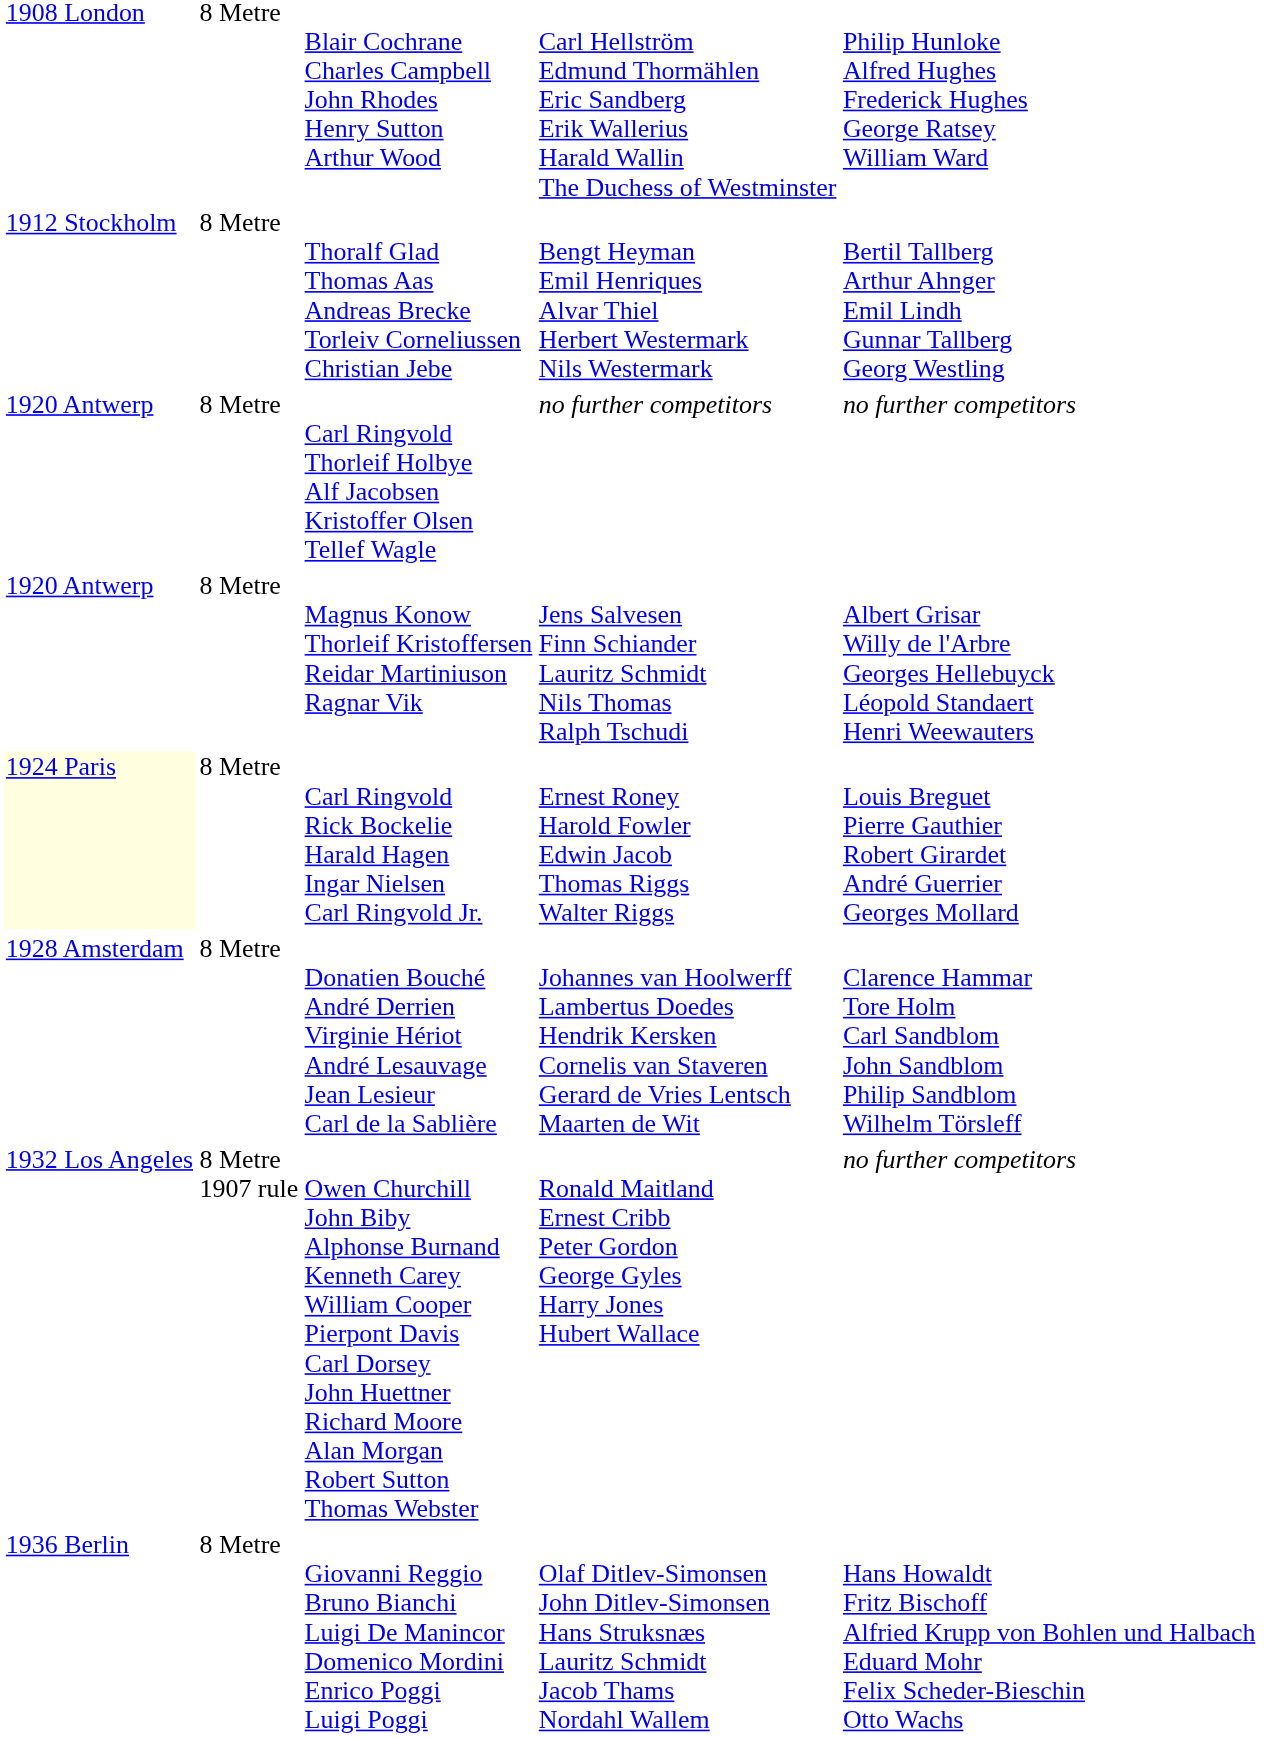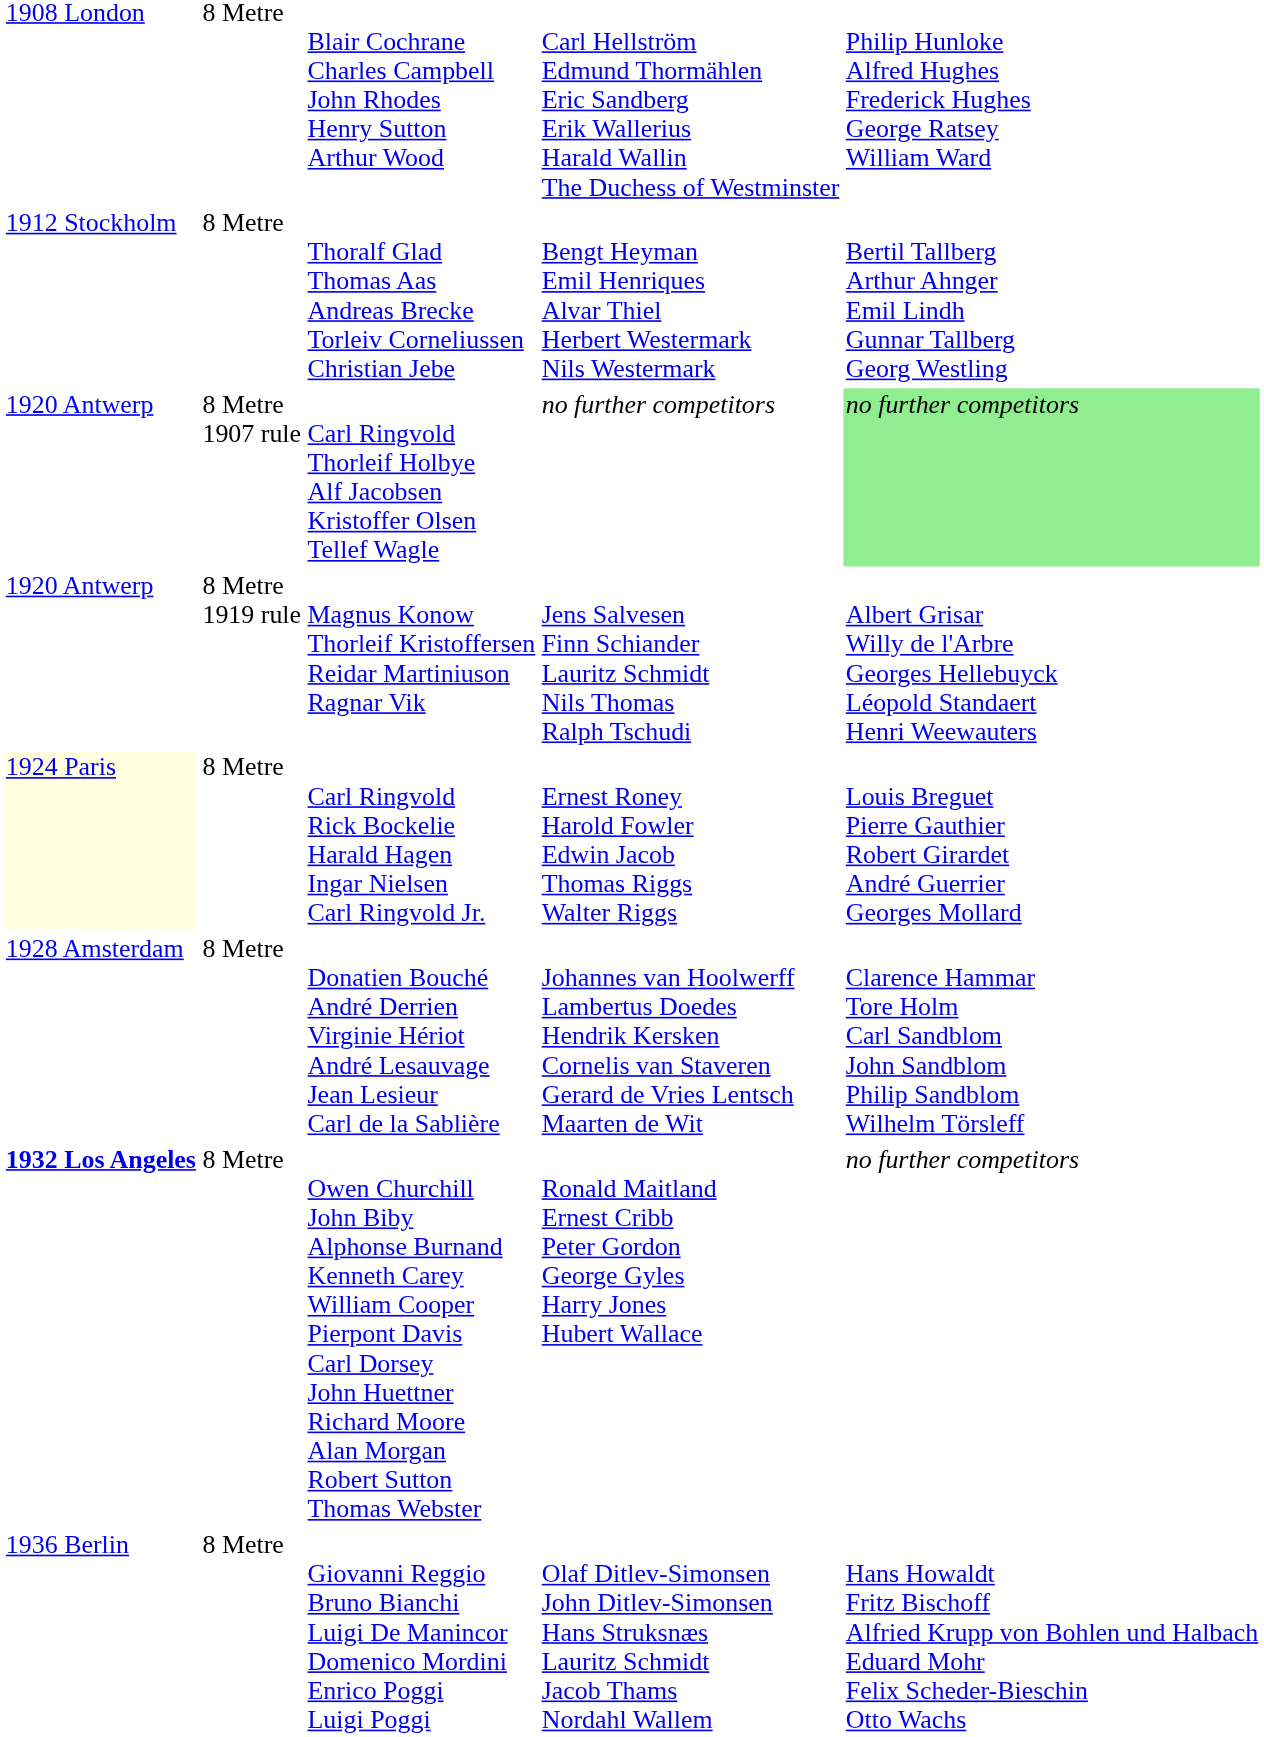(240, 404) 8 Metre -> (252, 418) 8 Metre 1907 rule
(960, 404) no background -> (962, 404) lightgreen background
(240, 585) 8 Metre -> (252, 600) 8 Metre 1919 rule
(99, 1159) normal -> (101, 1159) bold
(249, 1173) 8 Metre 1907 rule -> (243, 1159) 8 Metre
